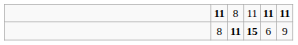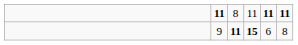(219, 31) 8 -> (219, 31) 9
(285, 31) 9 -> (285, 31) 8
